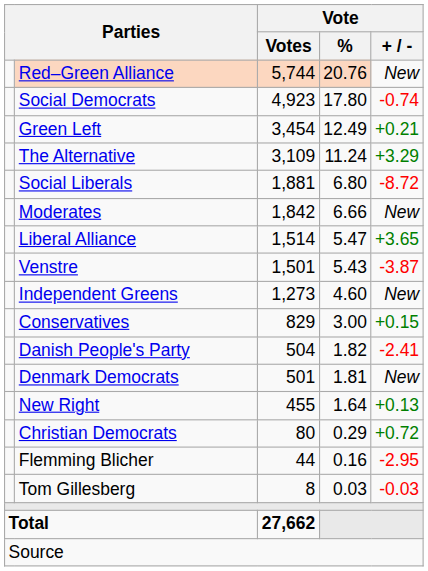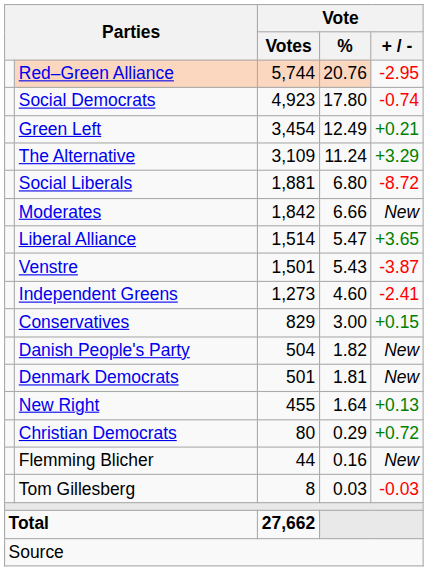(402, 73) New -> (399, 73) -2.95
(402, 294) New -> (399, 294) -2.41
(399, 350) -2.41 -> (402, 350) New
(399, 460) -2.95 -> (402, 460) New
